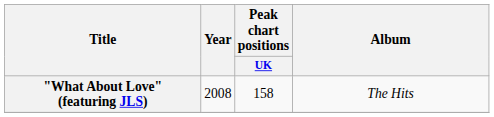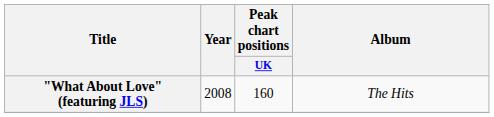(263, 94) 158 -> (263, 94) 160
